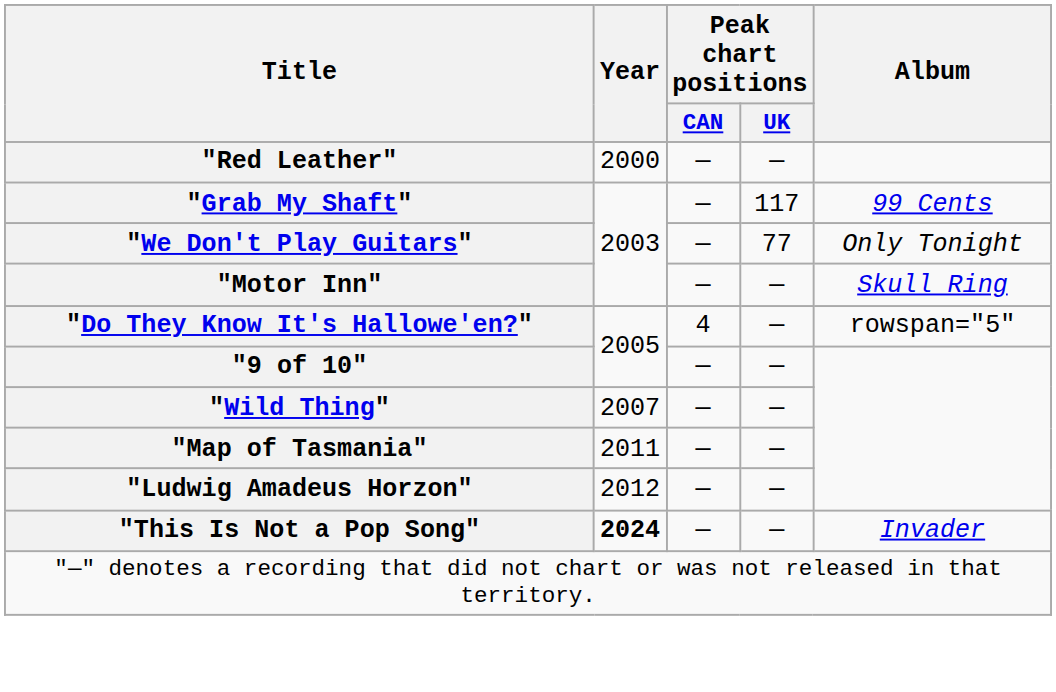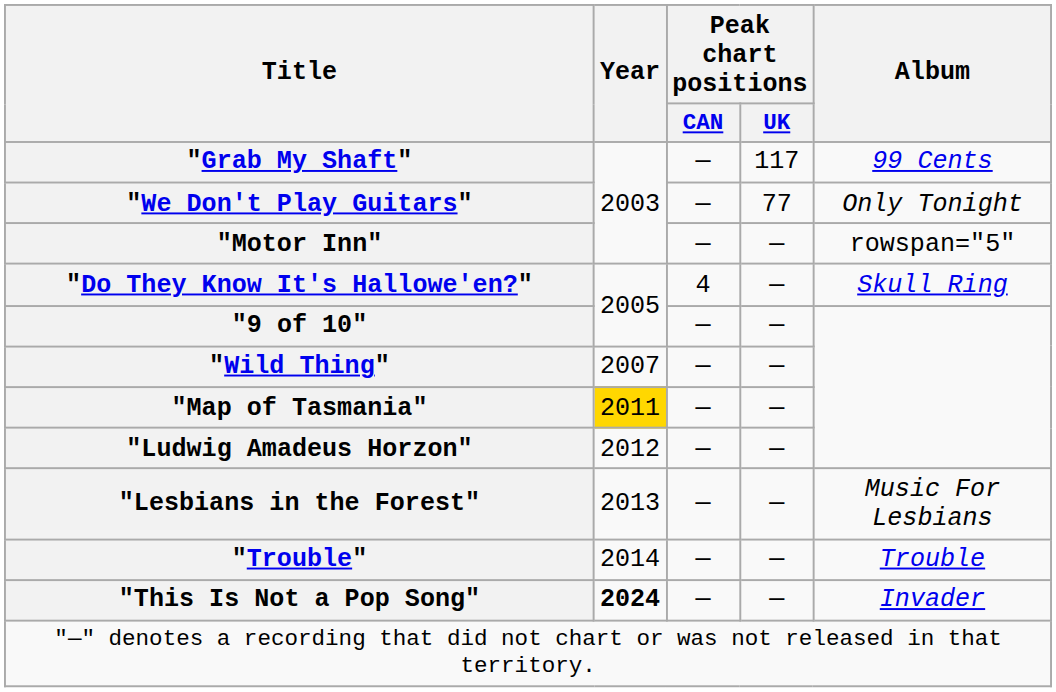- row: (299, 162)
(932, 285) Skull Ring -> (932, 244) rowspan="5"
(932, 326) rowspan="5" -> (932, 285) Skull Ring
(630, 448) no background -> (630, 407) gold background
+ row: (299, 504)
+ row: (299, 559)
